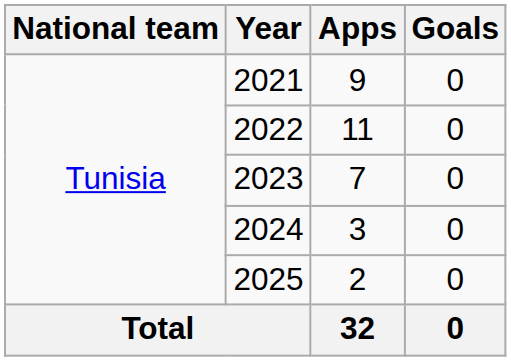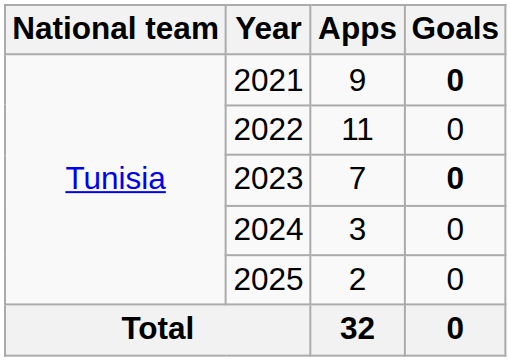(455, 79) normal -> (455, 79) bold
(455, 179) normal -> (455, 179) bold
